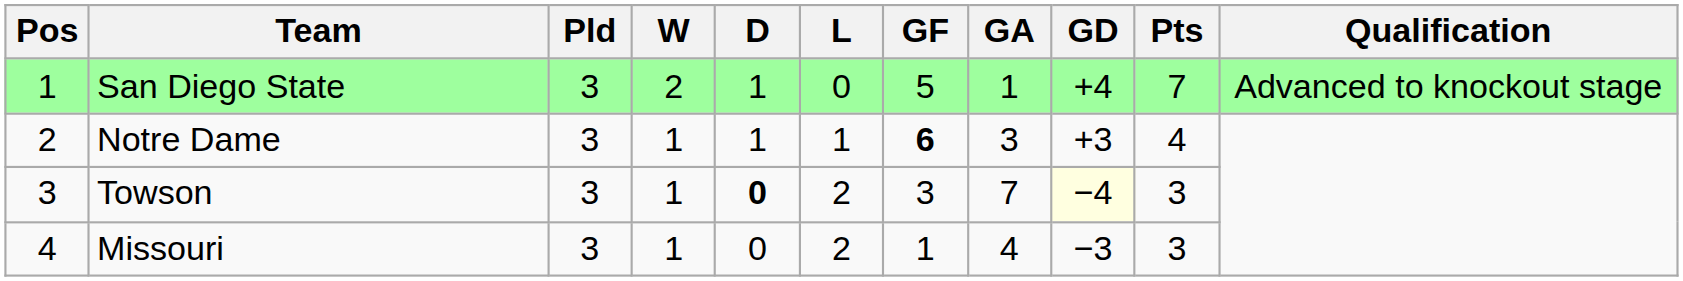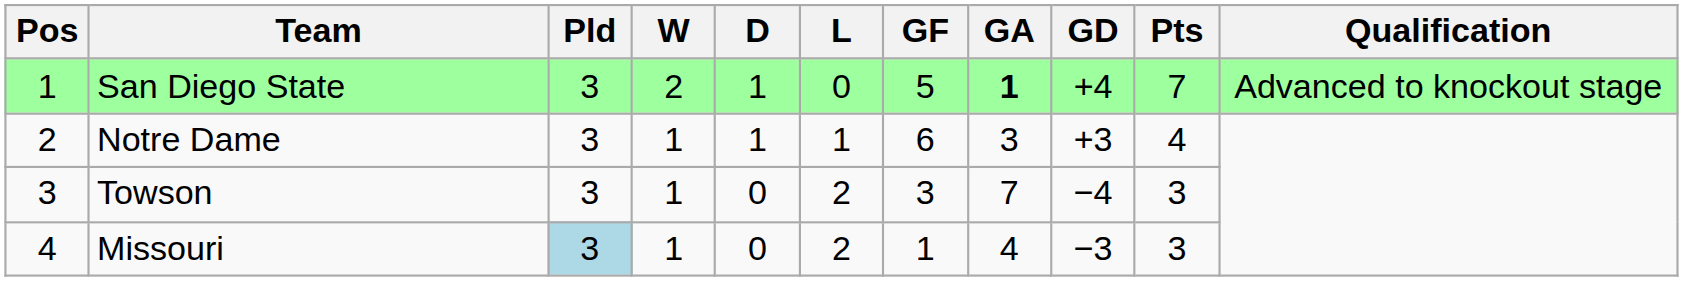(1009, 85) normal -> (1009, 85) bold
(925, 139) bold -> (925, 139) normal
(758, 193) bold -> (758, 193) normal
(1093, 193) lightyellow background -> (1093, 193) no background
(590, 247) no background -> (590, 247) lightblue background
